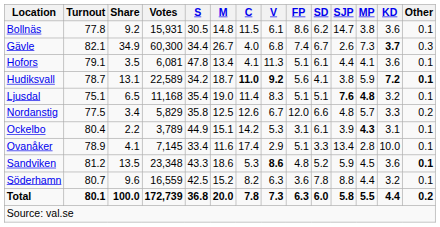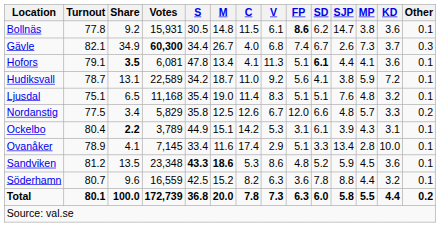(302, 29) normal -> (302, 29) bold
(166, 46) normal -> (166, 46) bold
(393, 46) bold -> (393, 46) normal
(132, 63) normal -> (132, 63) bold
(321, 63) normal -> (321, 63) bold
(249, 79) bold -> (249, 79) normal
(276, 79) bold -> (276, 79) normal
(393, 79) bold -> (393, 79) normal
(426, 79) bold -> (426, 79) normal
(347, 96) bold -> (347, 96) normal
(367, 96) bold -> (367, 96) normal
(132, 130) normal -> (132, 130) bold
(367, 130) bold -> (367, 130) normal
(198, 163) normal -> (198, 163) bold
(223, 163) normal -> (223, 163) bold
(276, 163) bold -> (276, 163) normal
(426, 163) bold -> (426, 163) normal
